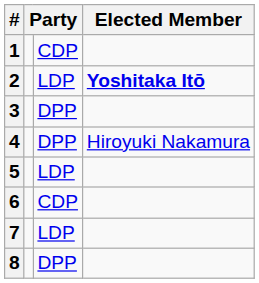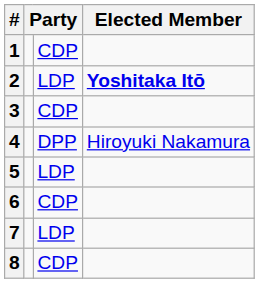(57, 111) DPP -> (58, 111) CDP
(57, 263) DPP -> (58, 263) CDP
